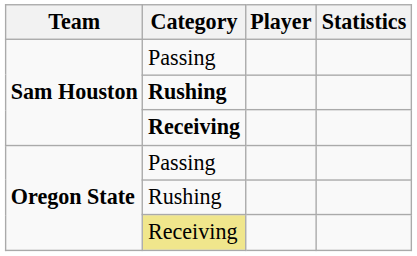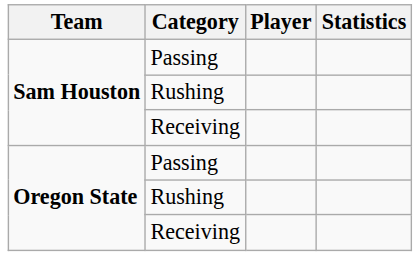(187, 92) bold -> (187, 92) normal
(194, 127) bold -> (195, 127) normal
(193, 232) khaki background -> (195, 232) no background
